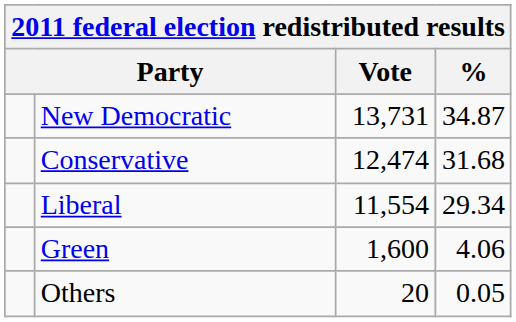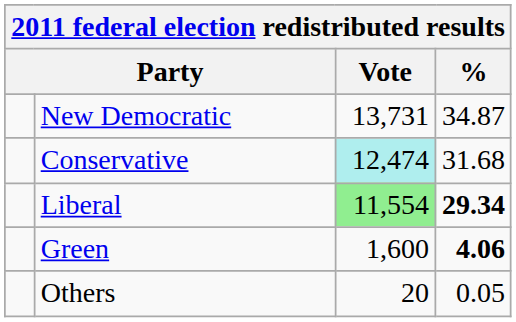(391, 159) no background -> (391, 159) paleturquoise background
(391, 204) no background -> (391, 204) lightgreen background
(473, 204) normal -> (473, 204) bold
(480, 248) normal -> (480, 248) bold
